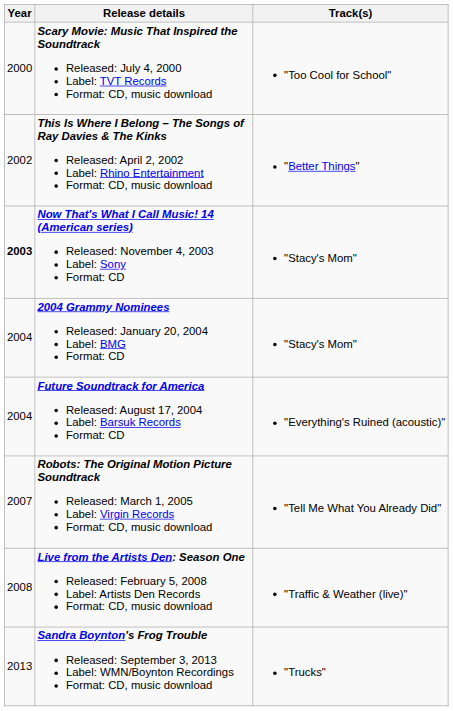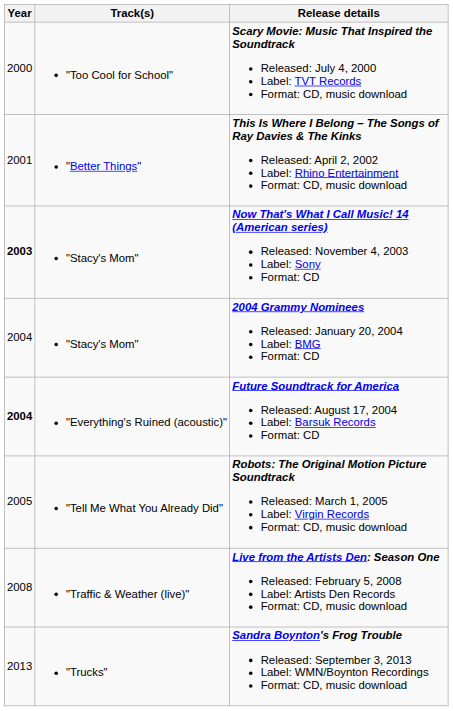columns swapped: (144, 13) <-> (350, 13)
(20, 160) 2002 -> (20, 160) 2001
(20, 416) normal -> (20, 416) bold
(20, 502) 2007 -> (20, 502) 2005
